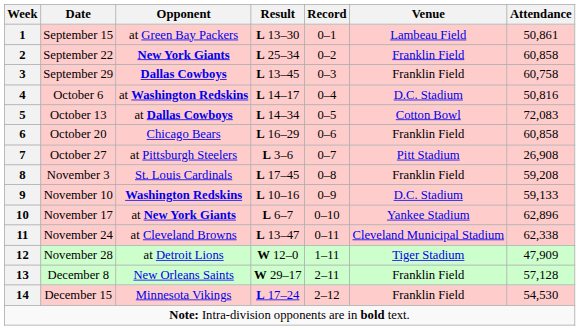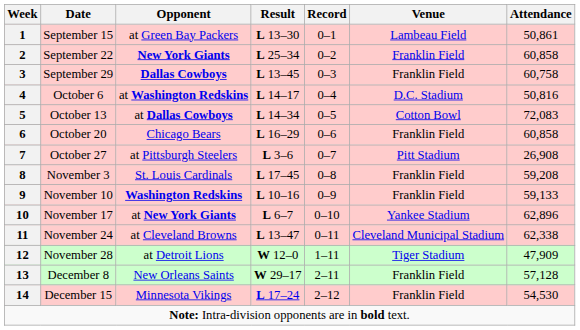(428, 194) D.C. Stadium -> (428, 194) Franklin Field
